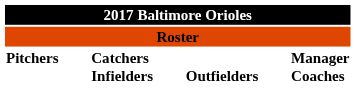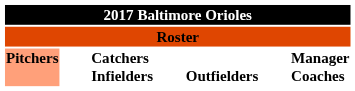(32, 58) no background -> (32, 58) lightsalmon background
